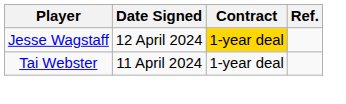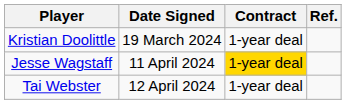+ row: (62, 39)
(159, 39) 12 April 2024 -> (172, 63) 11 April 2024
(159, 63) 11 April 2024 -> (172, 87) 12 April 2024
